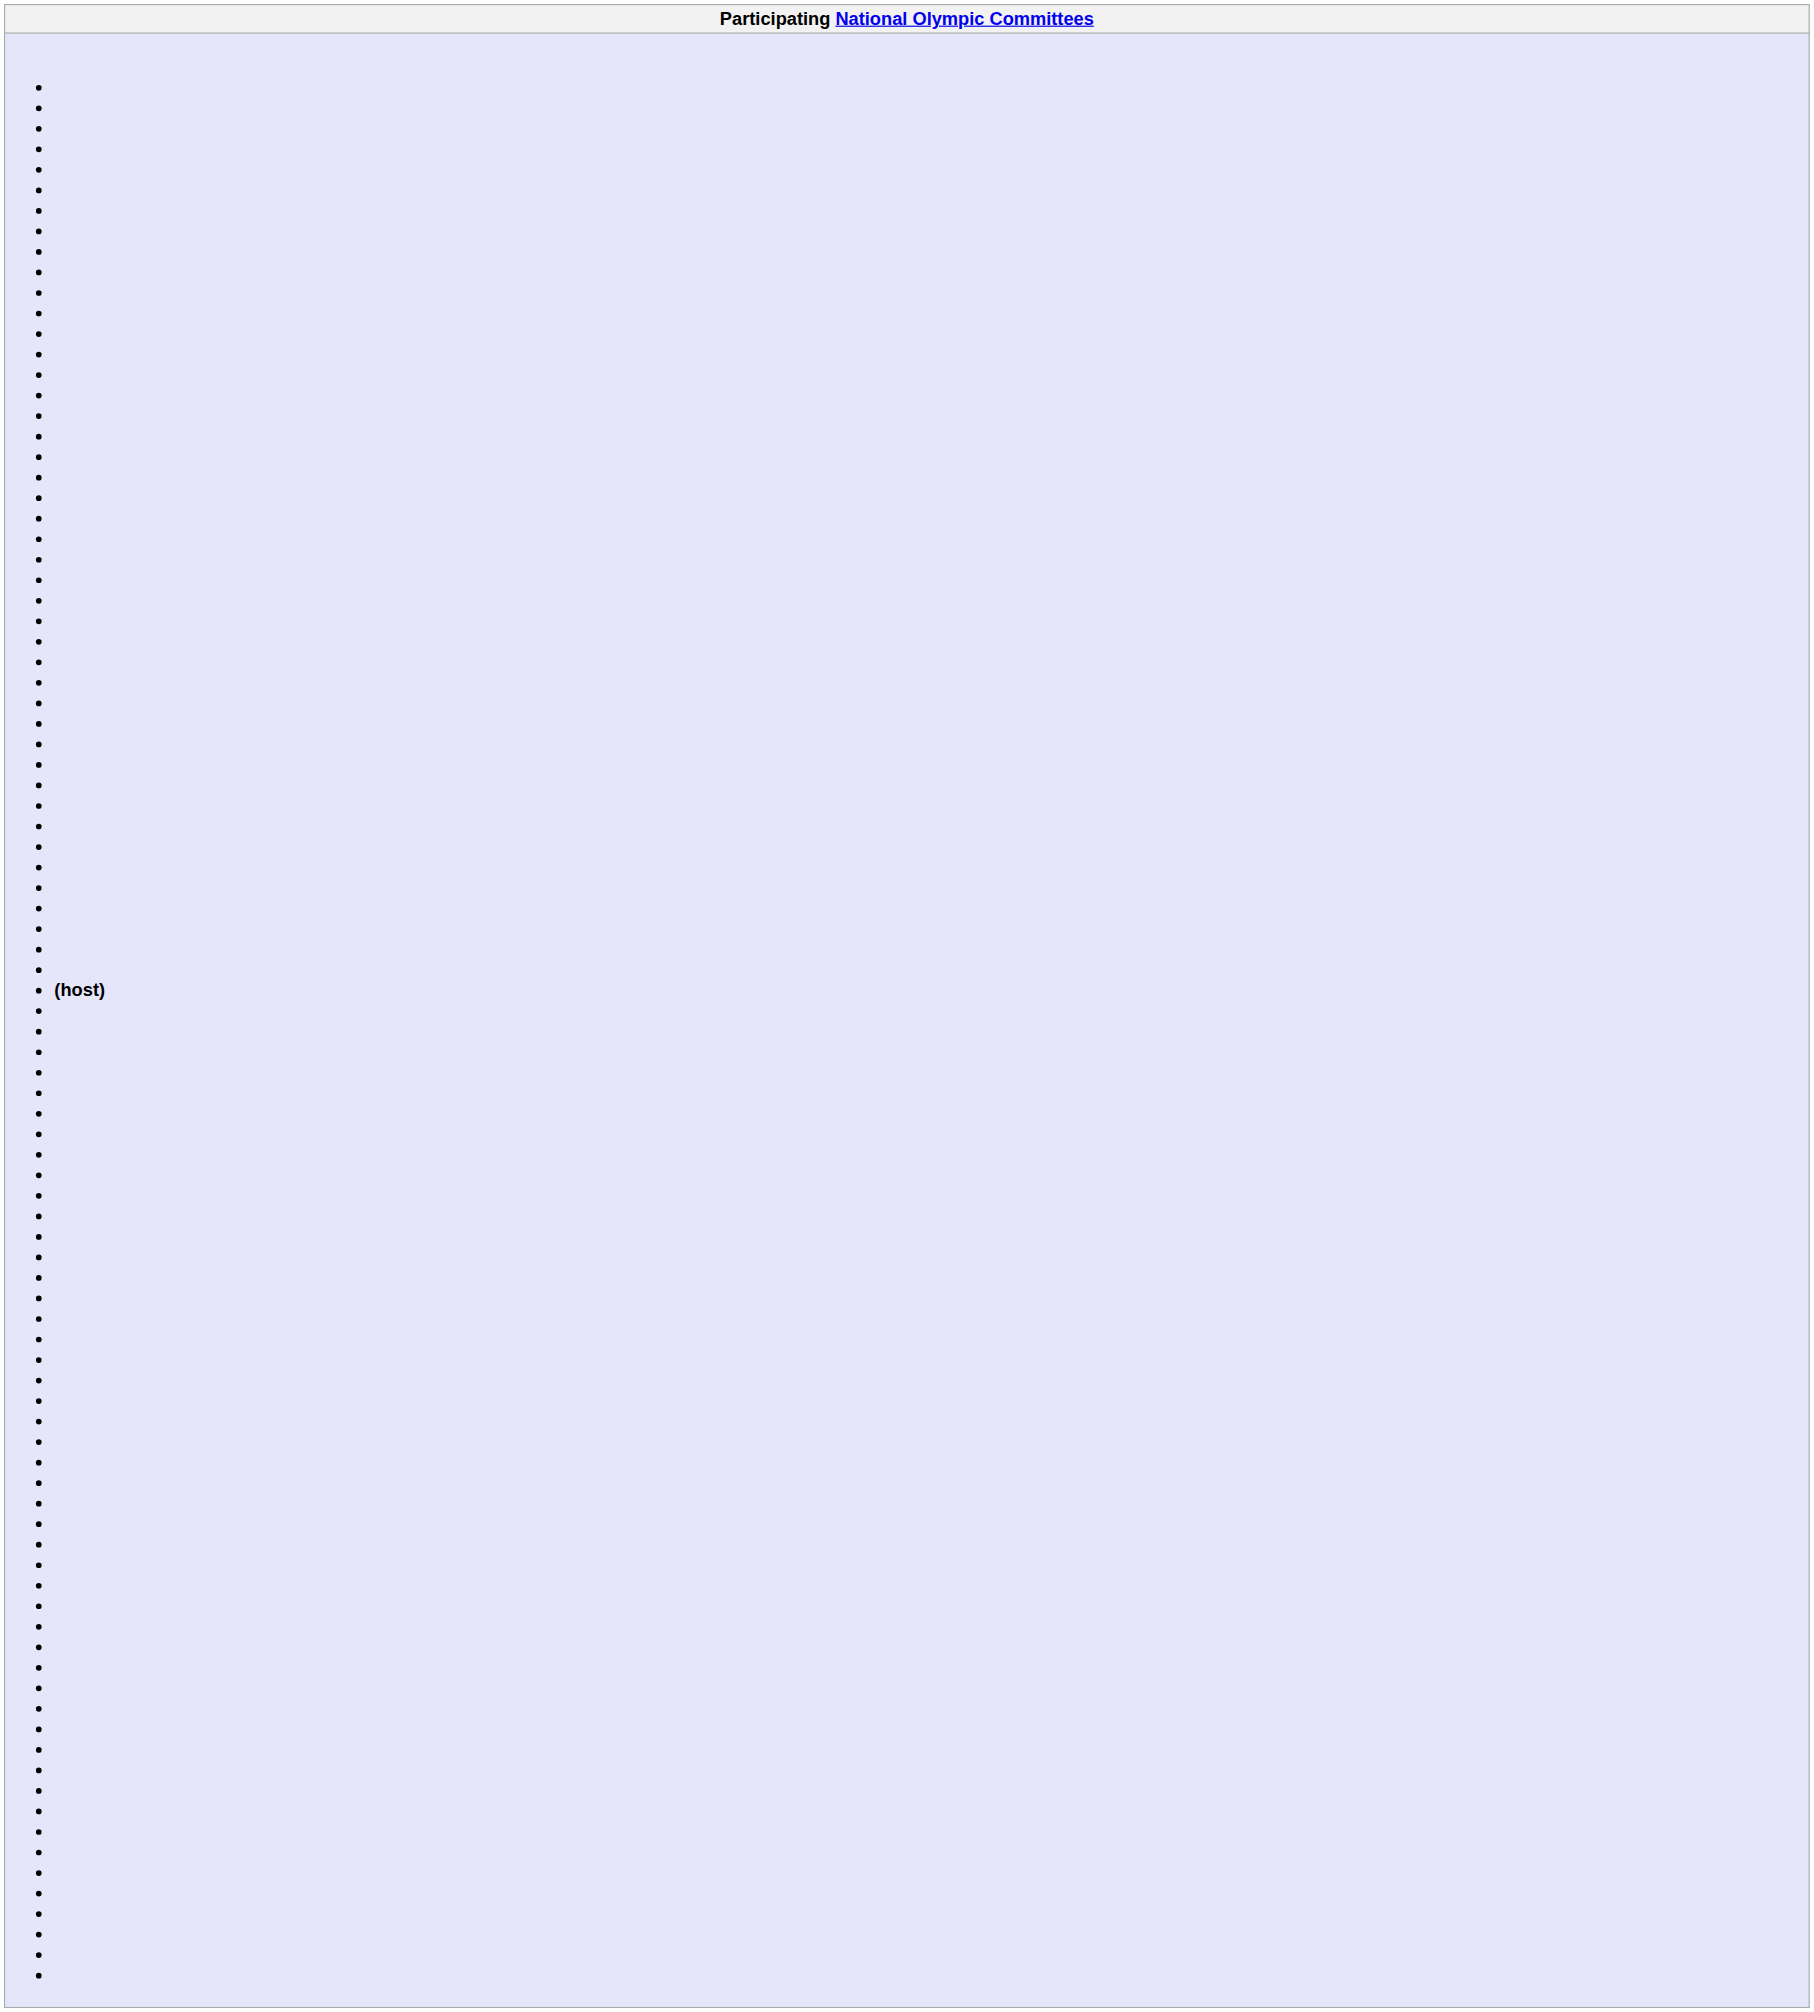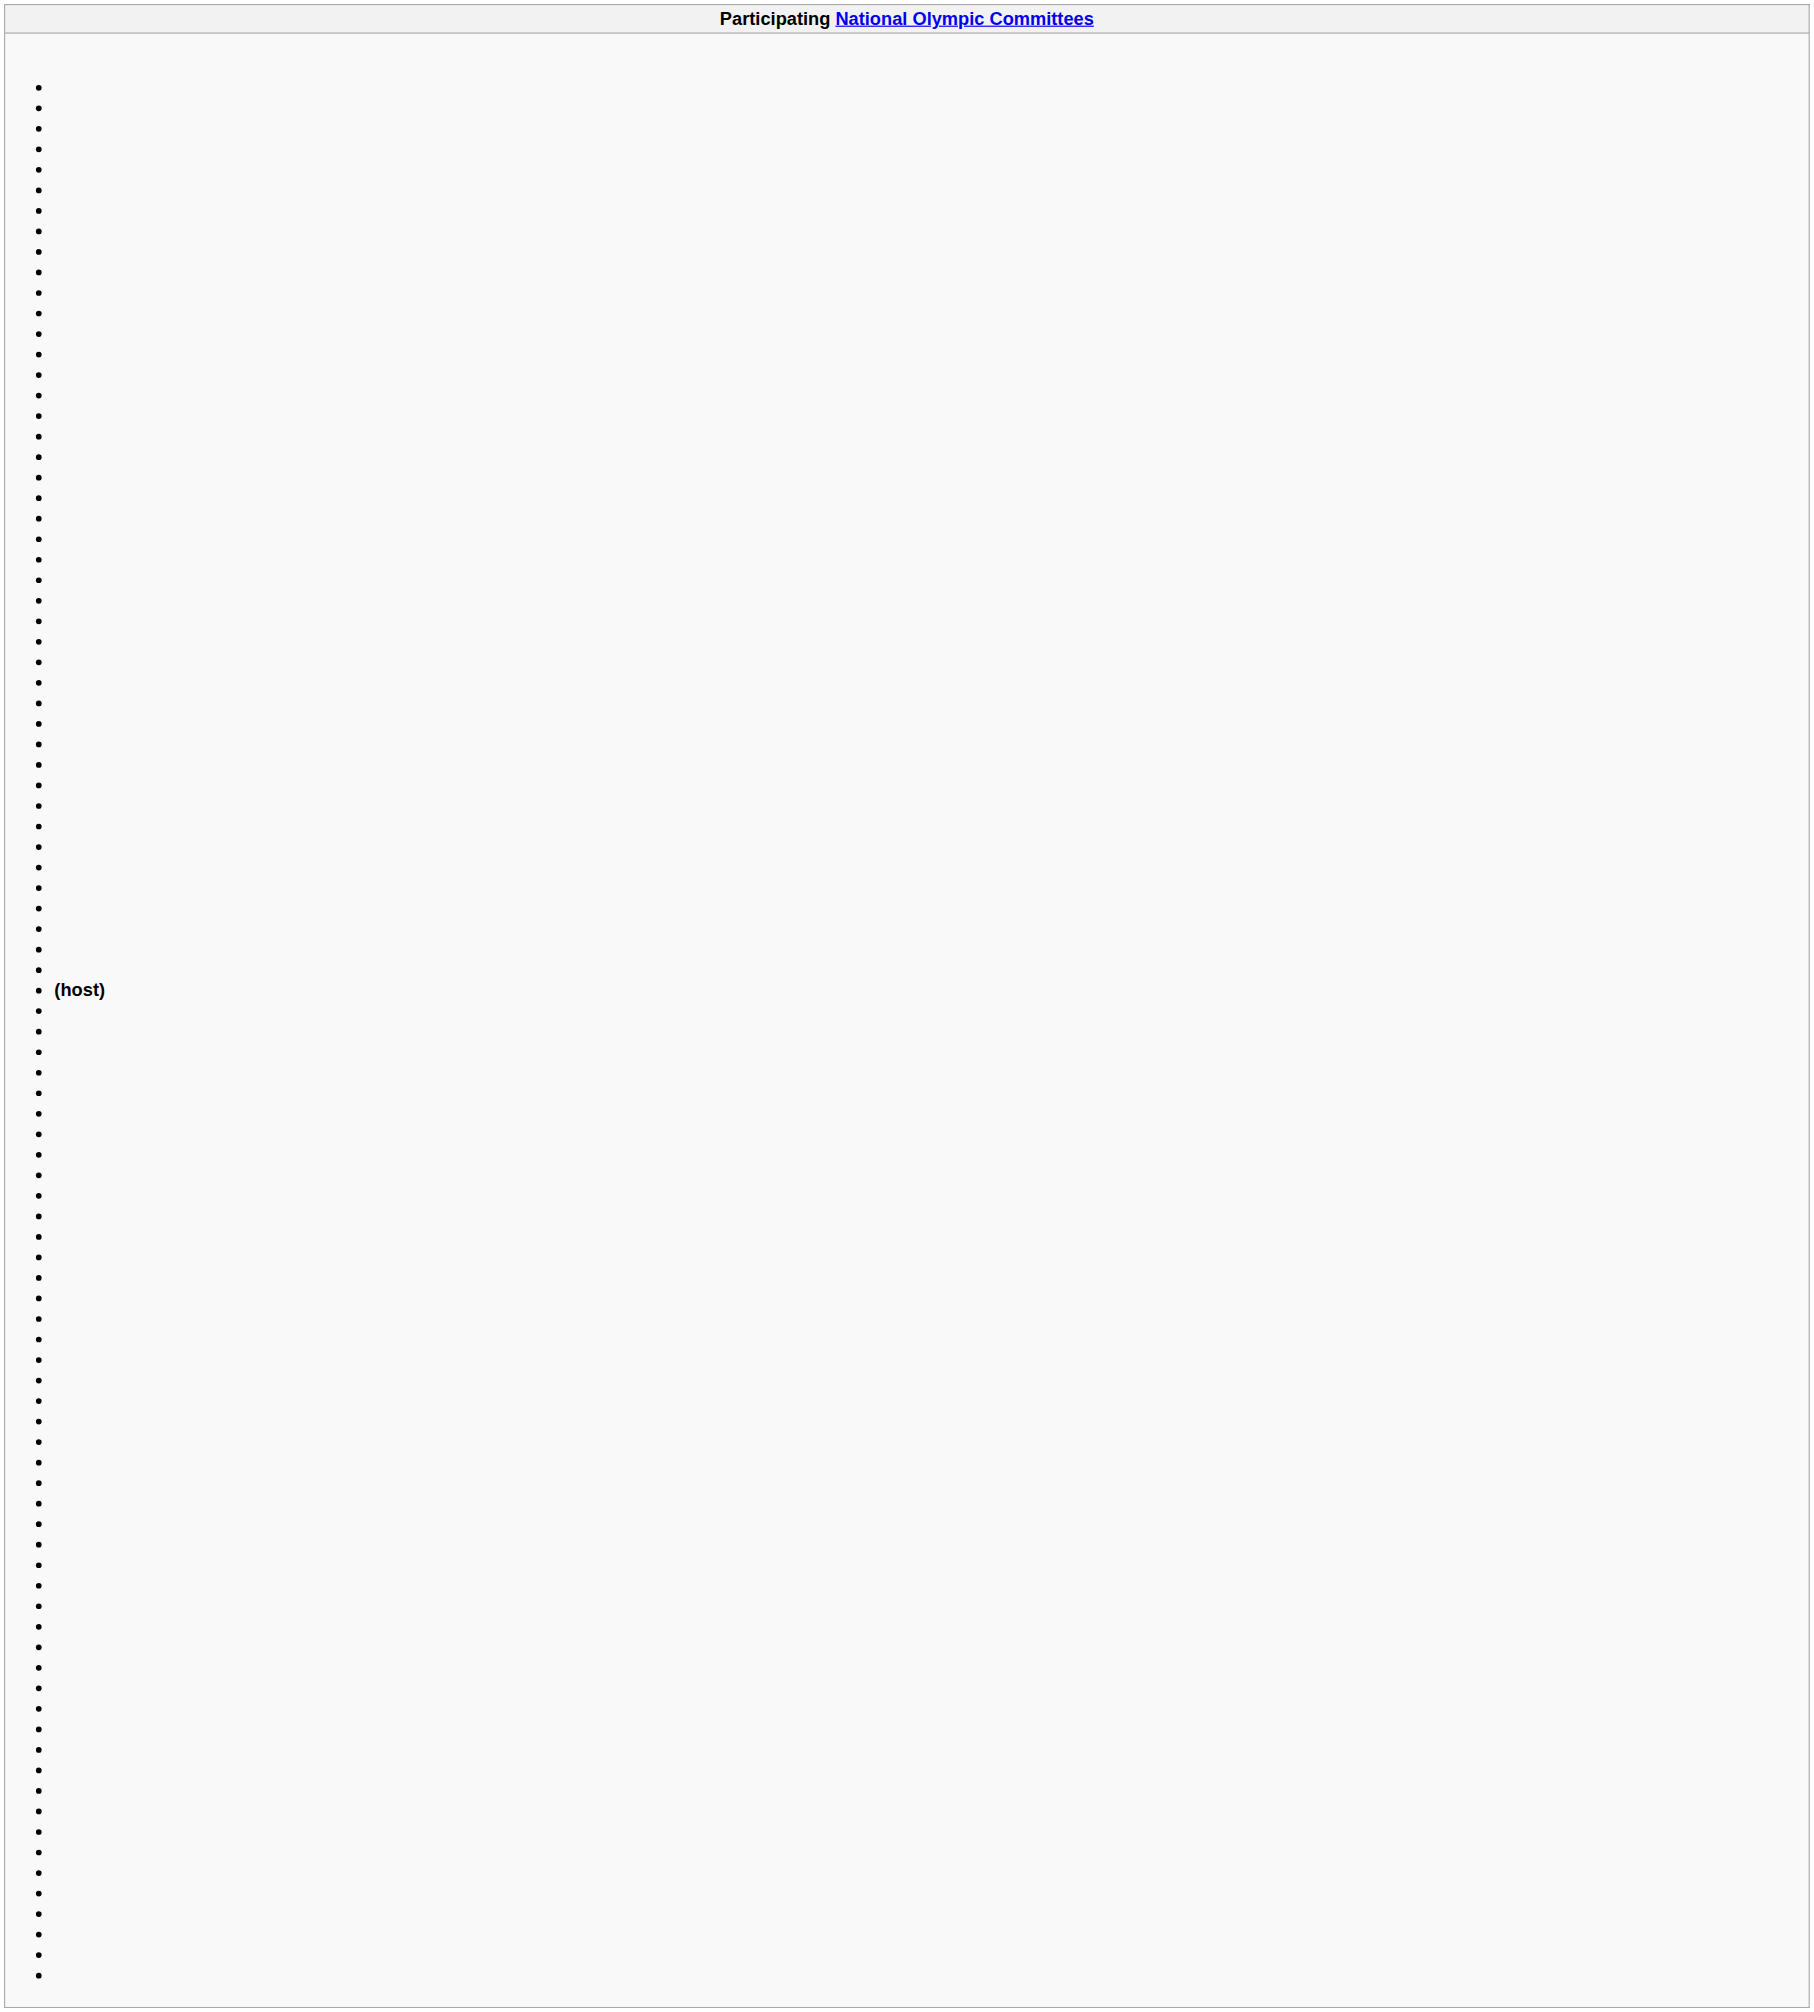(907, 1031) lavender background -> (907, 1031) no background
